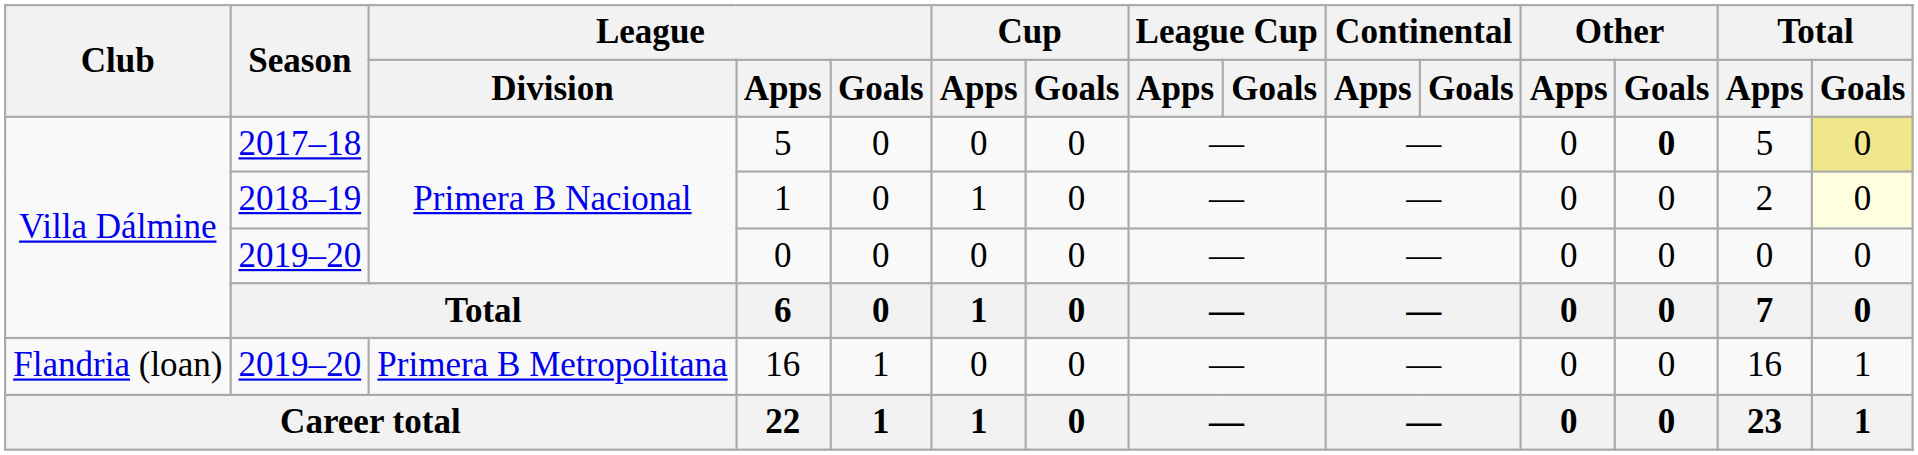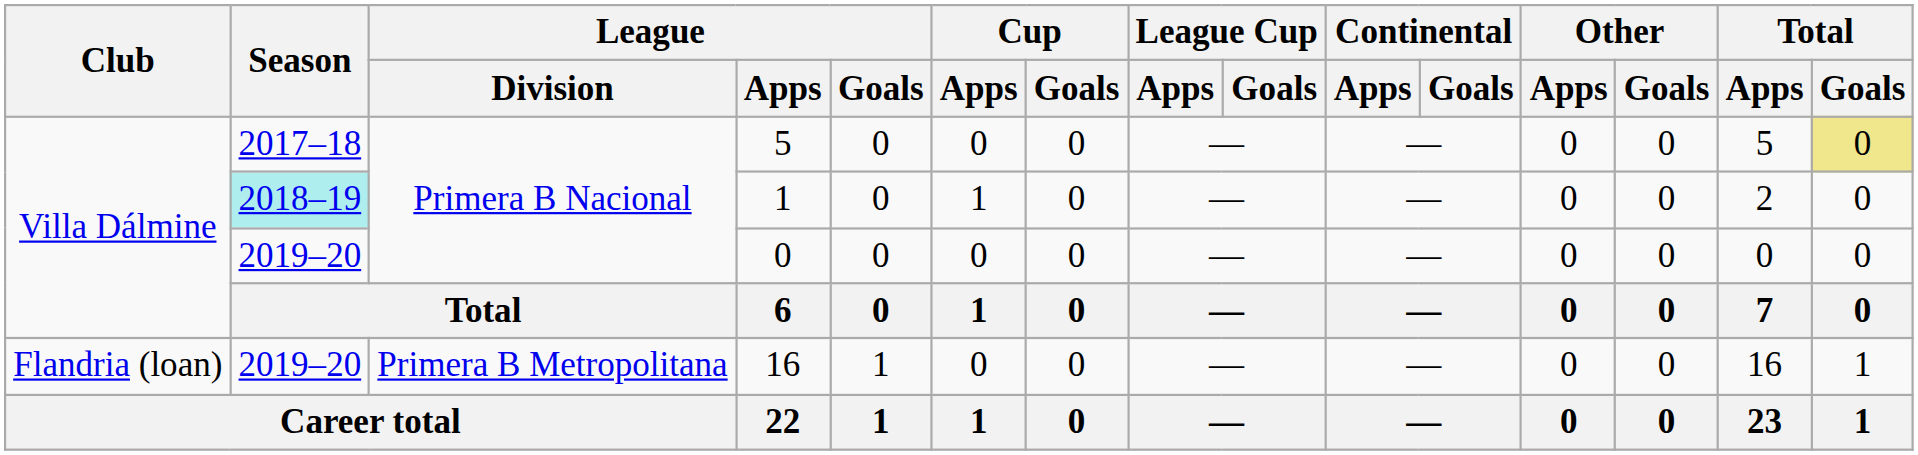(1667, 143) bold -> (1667, 143) normal
(300, 198) no background -> (300, 198) paleturquoise background
(1863, 198) lightyellow background -> (1863, 198) no background
